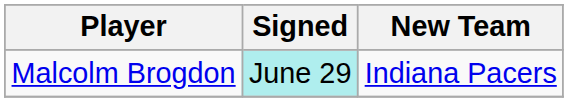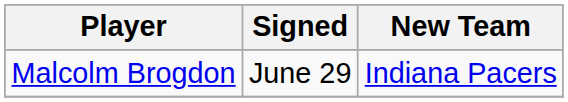(300, 73) paleturquoise background -> (300, 73) no background
